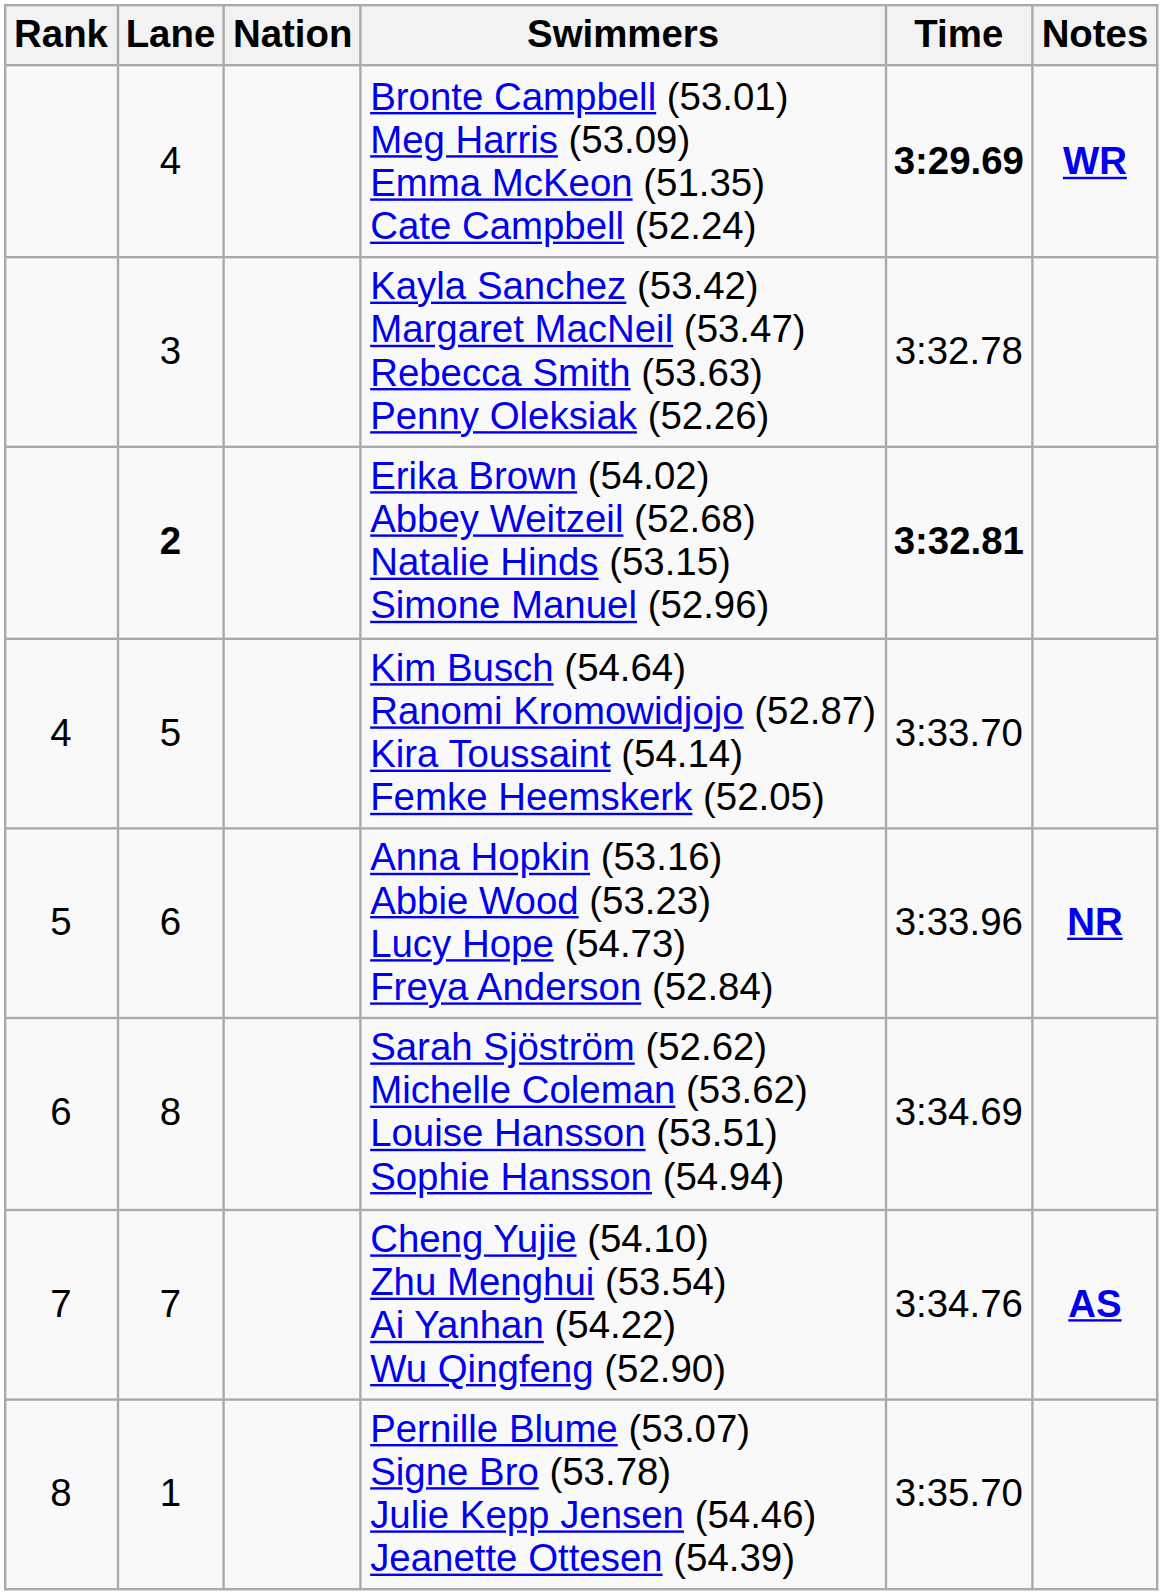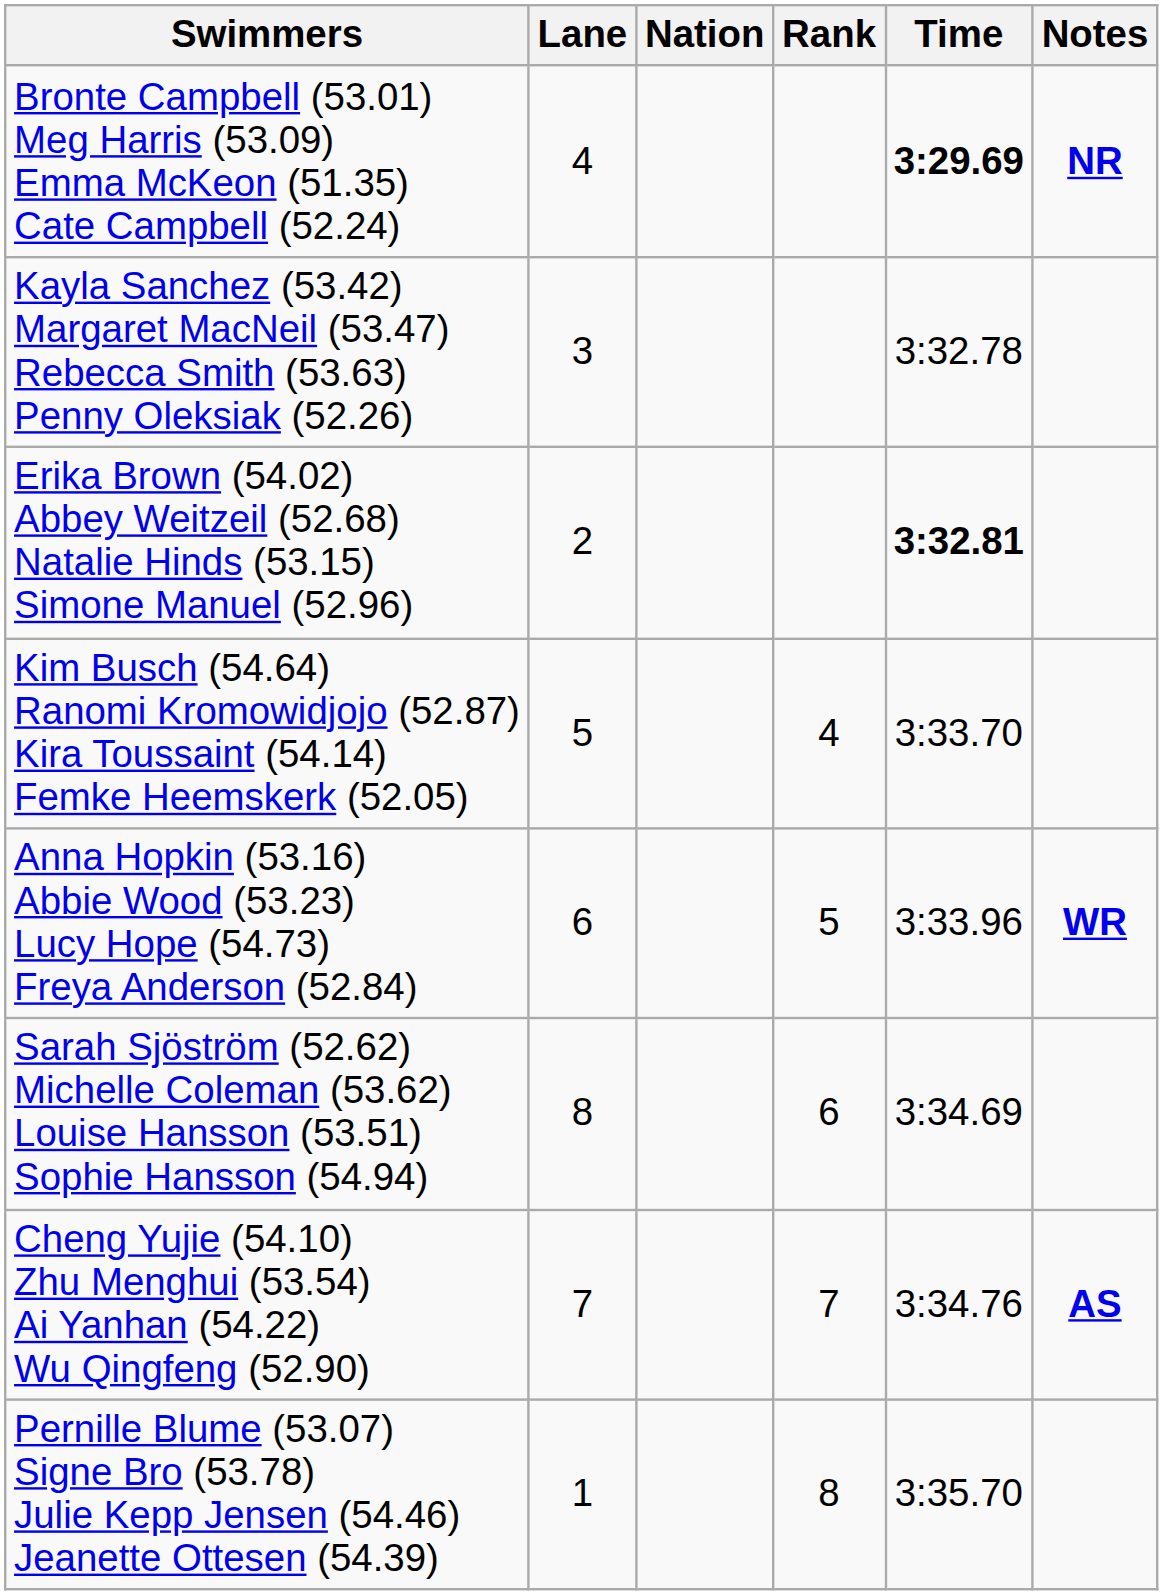columns swapped: (61, 34) <-> (623, 34)
(1095, 160) WR -> (1095, 160) NR
(170, 541) bold -> (582, 541) normal
(1095, 922) NR -> (1095, 922) WR
